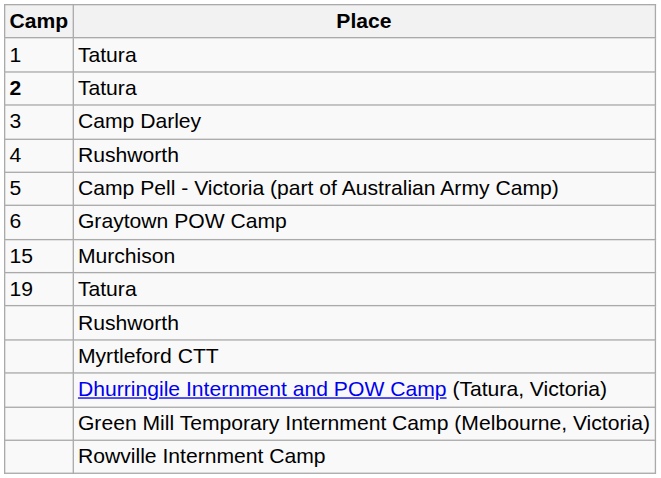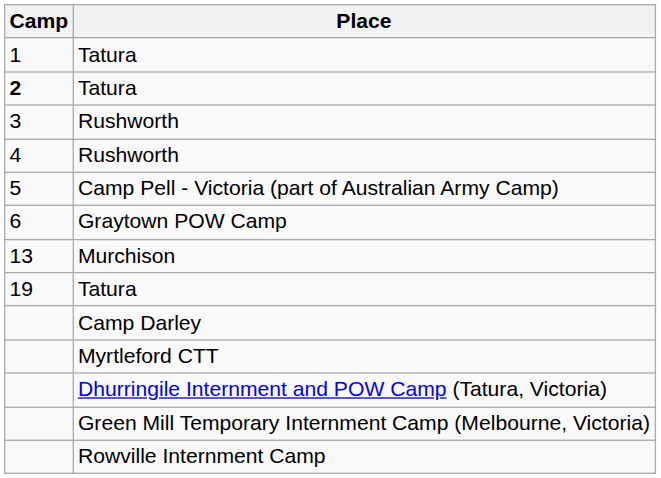(140, 121) Camp Darley -> (128, 121) Rushworth
(21, 255) 15 -> (21, 255) 13
(128, 322) Rushworth -> (140, 322) Camp Darley
